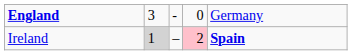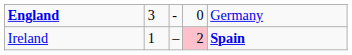(151, 38) lightgrey background -> (151, 38) no background
